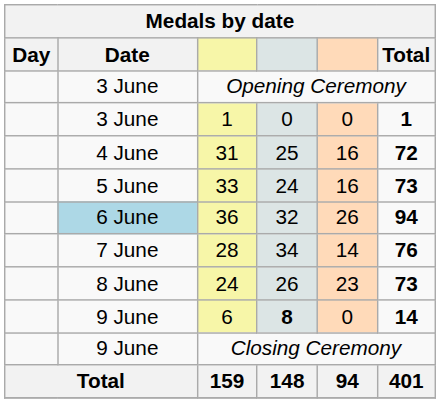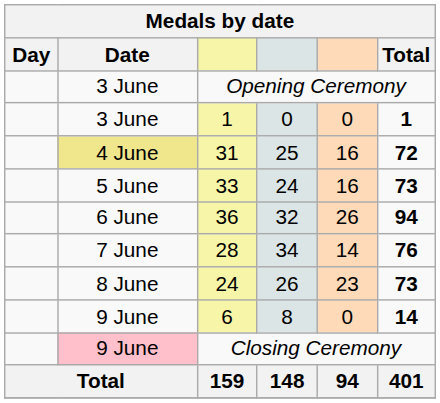(127, 153) no background -> (127, 153) khaki background
(127, 218) lightblue background -> (127, 218) no background
(287, 316) bold -> (287, 316) normal
(127, 349) no background -> (127, 349) pink background
